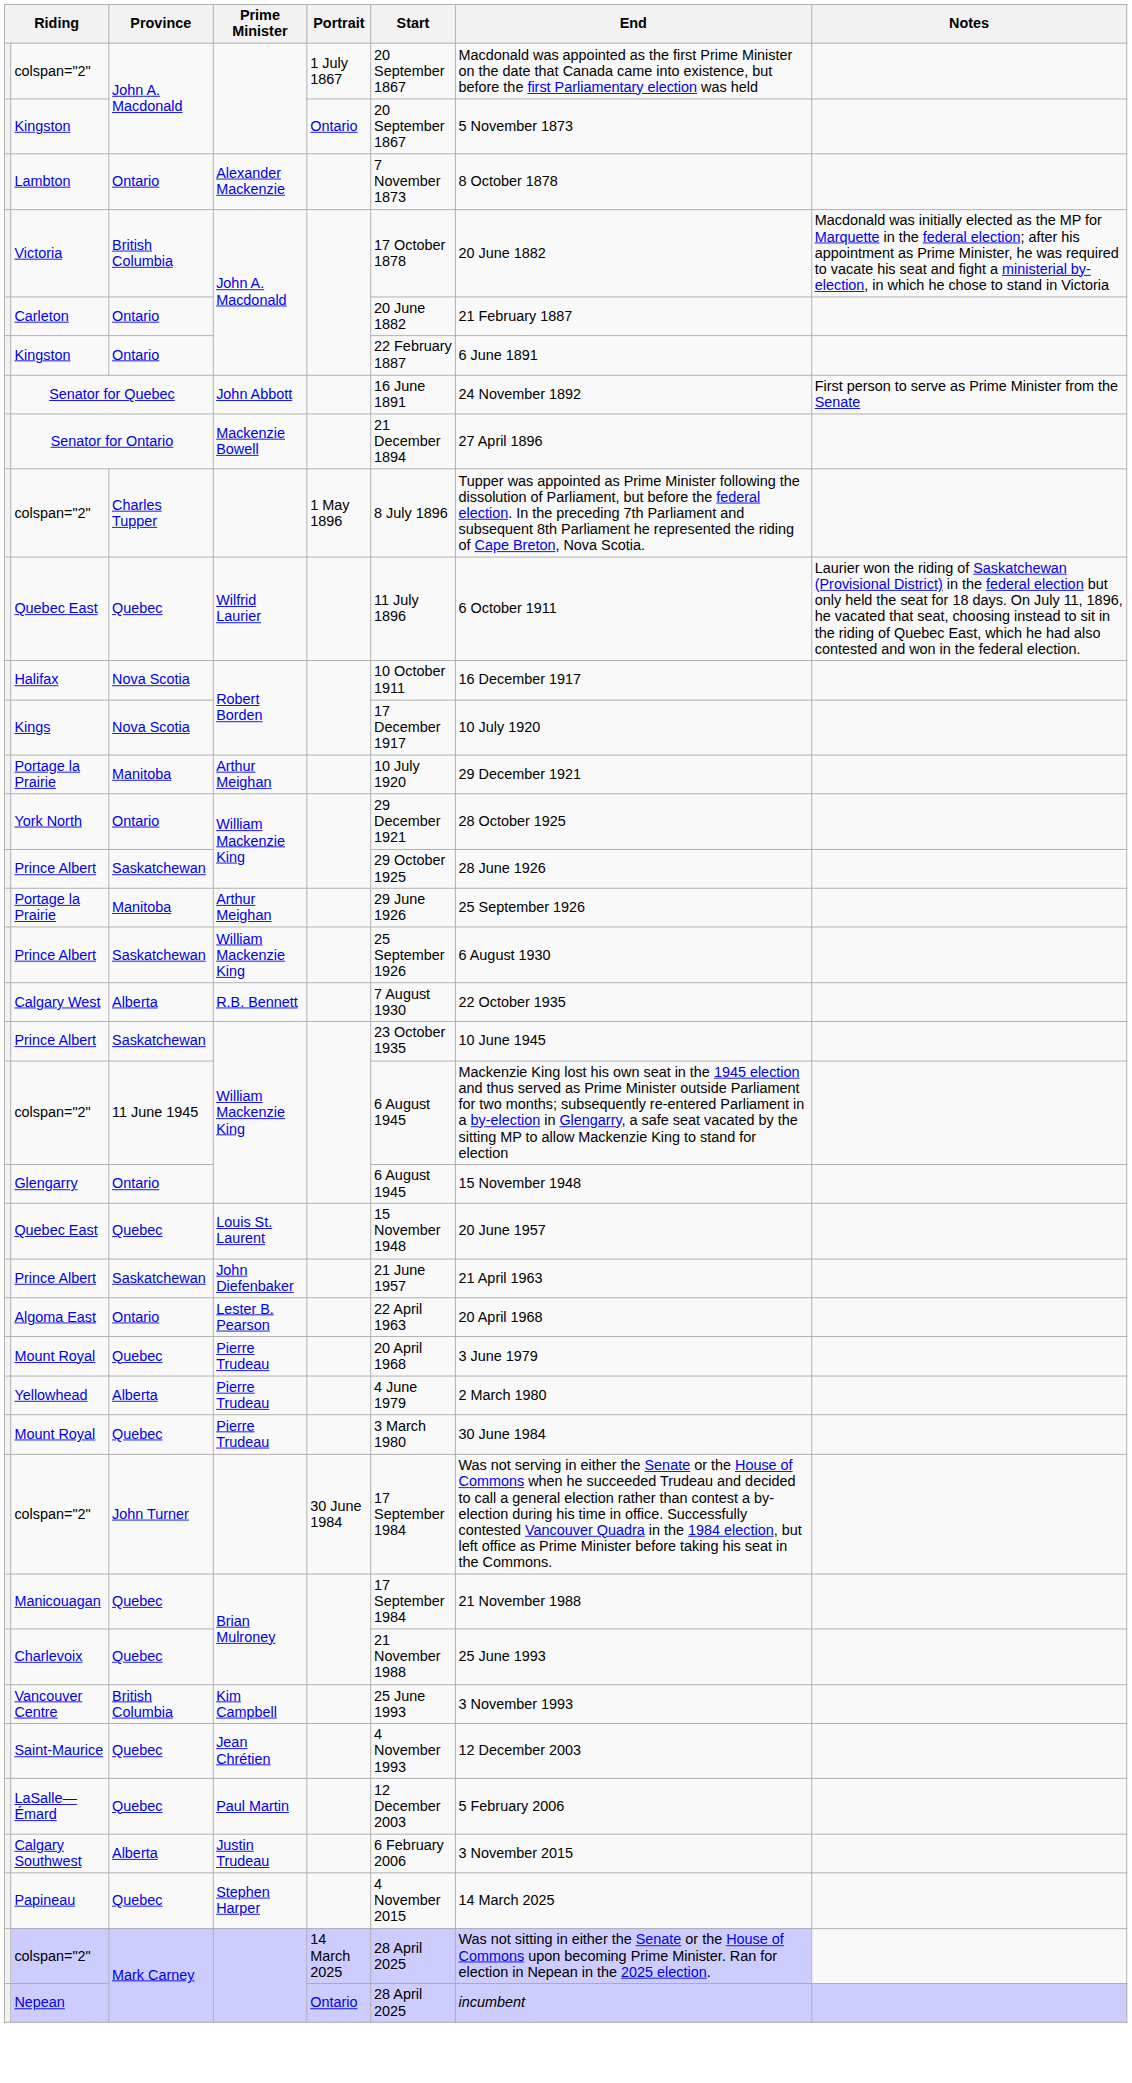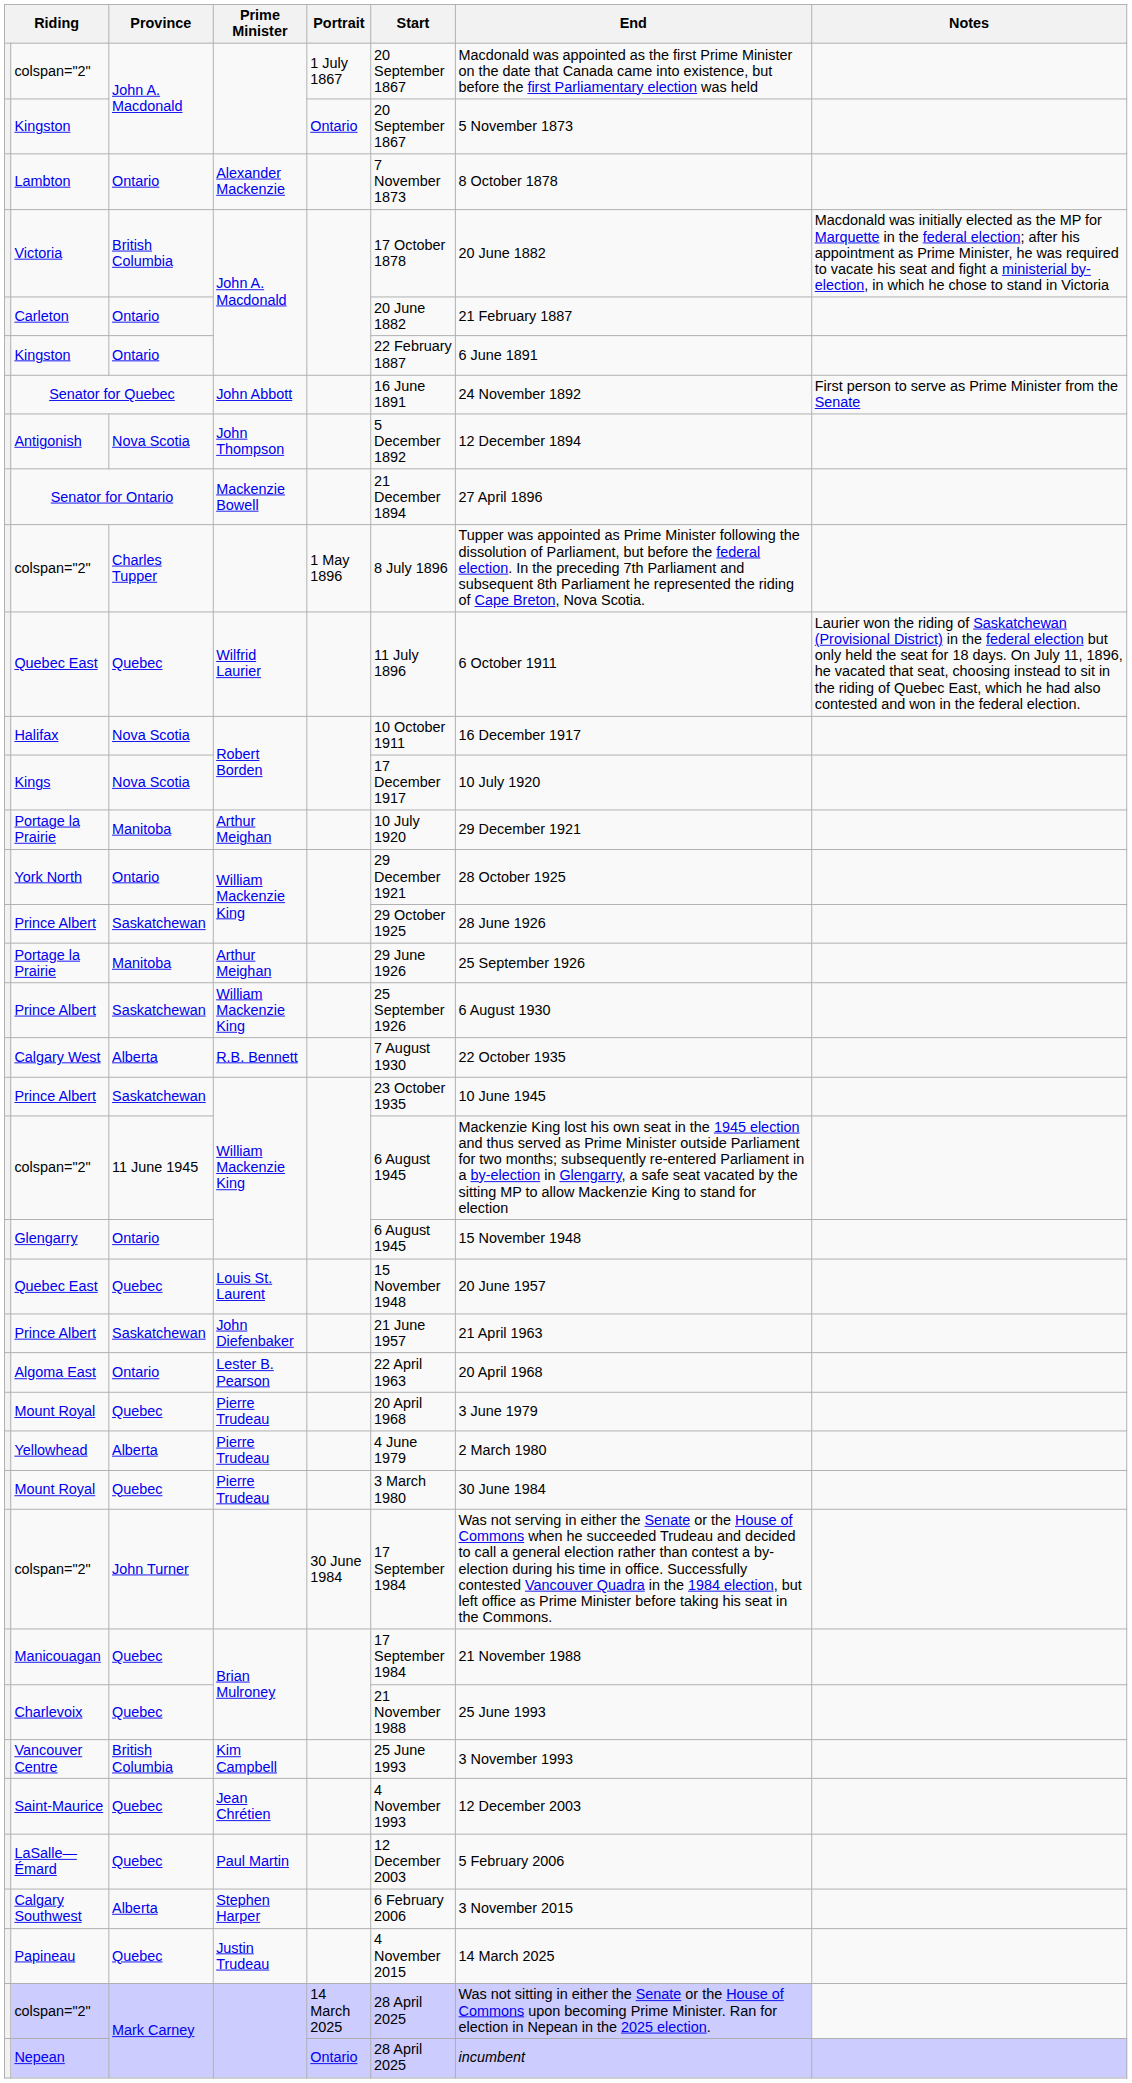+ row: (48, 441)
(243, 1853) Justin Trudeau -> (243, 1908) Stephen Harper
(243, 1900) Stephen Harper -> (243, 1955) Justin Trudeau
